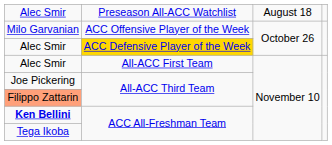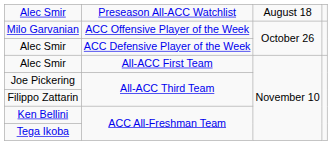(167, 47) gold background -> (167, 47) no background
(43, 98) lightsalmon background -> (43, 98) no background
(43, 115) bold -> (43, 115) normal
